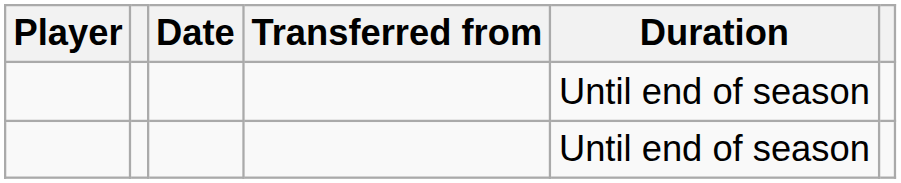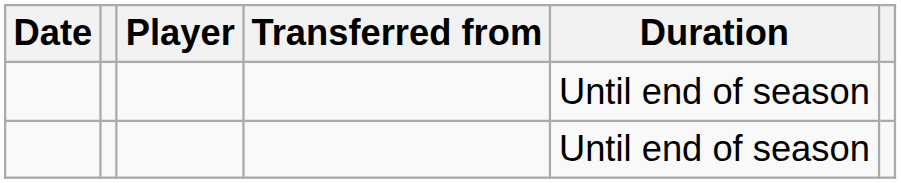columns swapped: (195, 33) <-> (68, 33)
